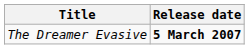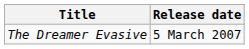(197, 34) bold -> (197, 34) normal
